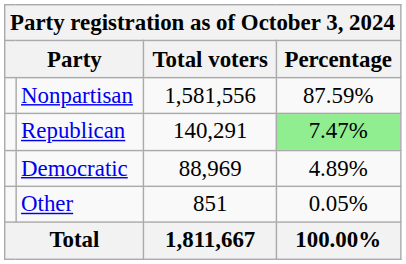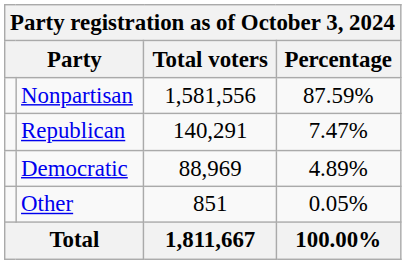(338, 131) lightgreen background -> (338, 131) no background
